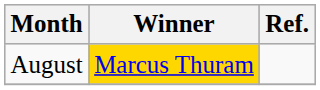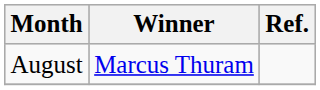(174, 63) gold background -> (174, 63) no background
